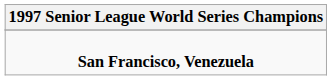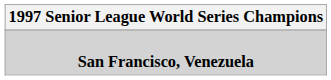(166, 61) no background -> (166, 61) lightgrey background
